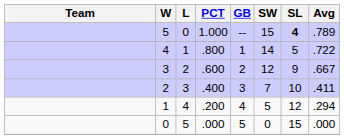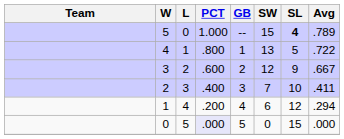(268, 50) 14 -> (268, 50) 13
(268, 106) 5 -> (268, 106) 6
(213, 124) no background -> (213, 124) lavender background
